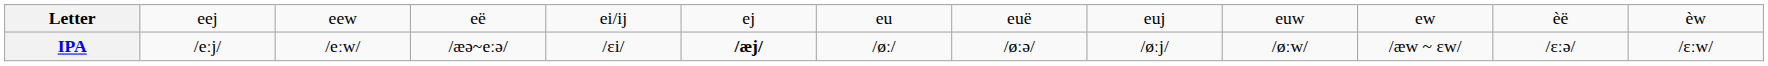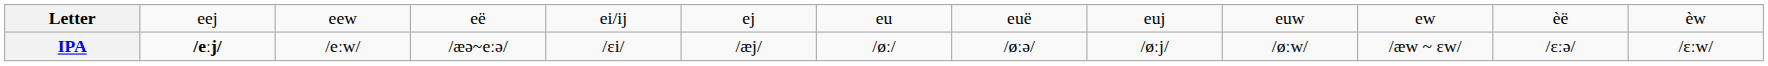(207, 46) normal -> (207, 46) bold
(749, 46) bold -> (749, 46) normal
